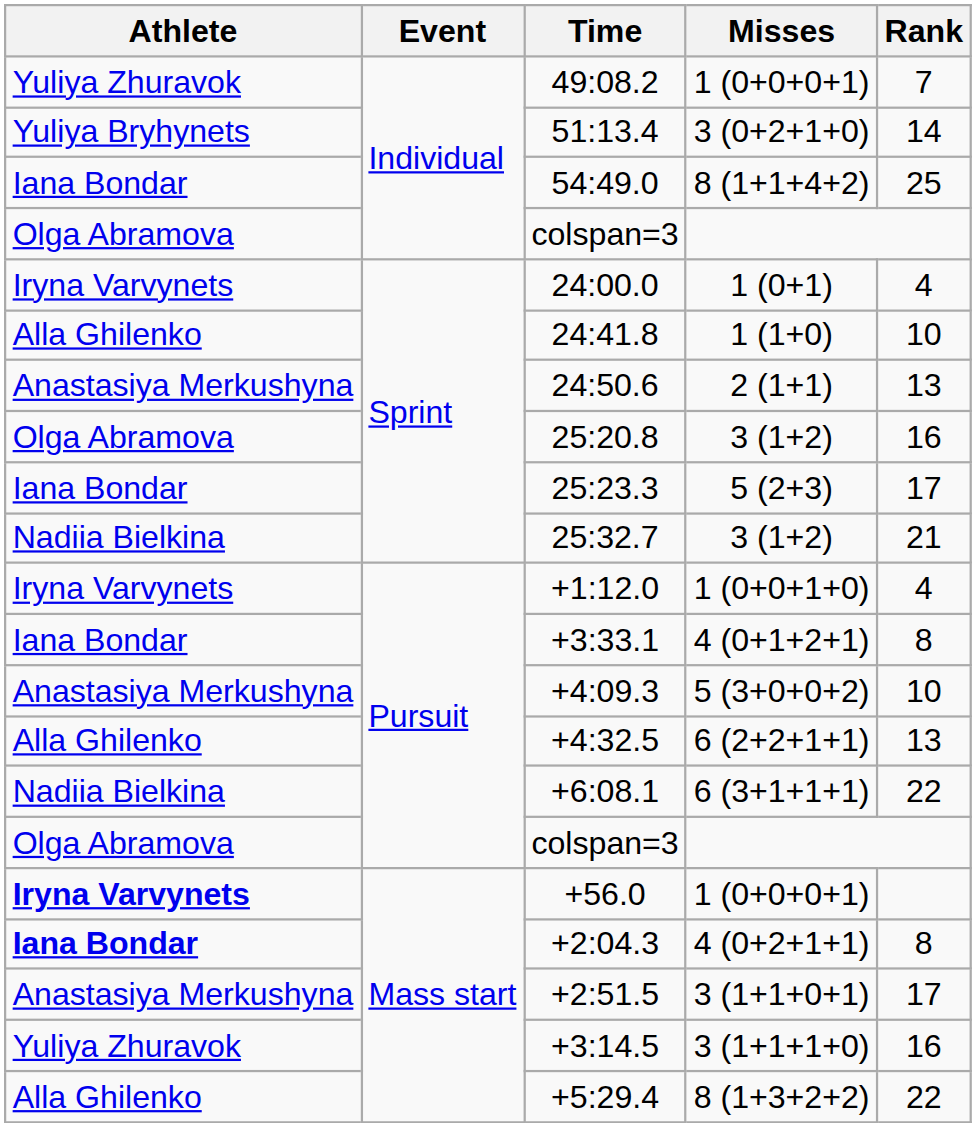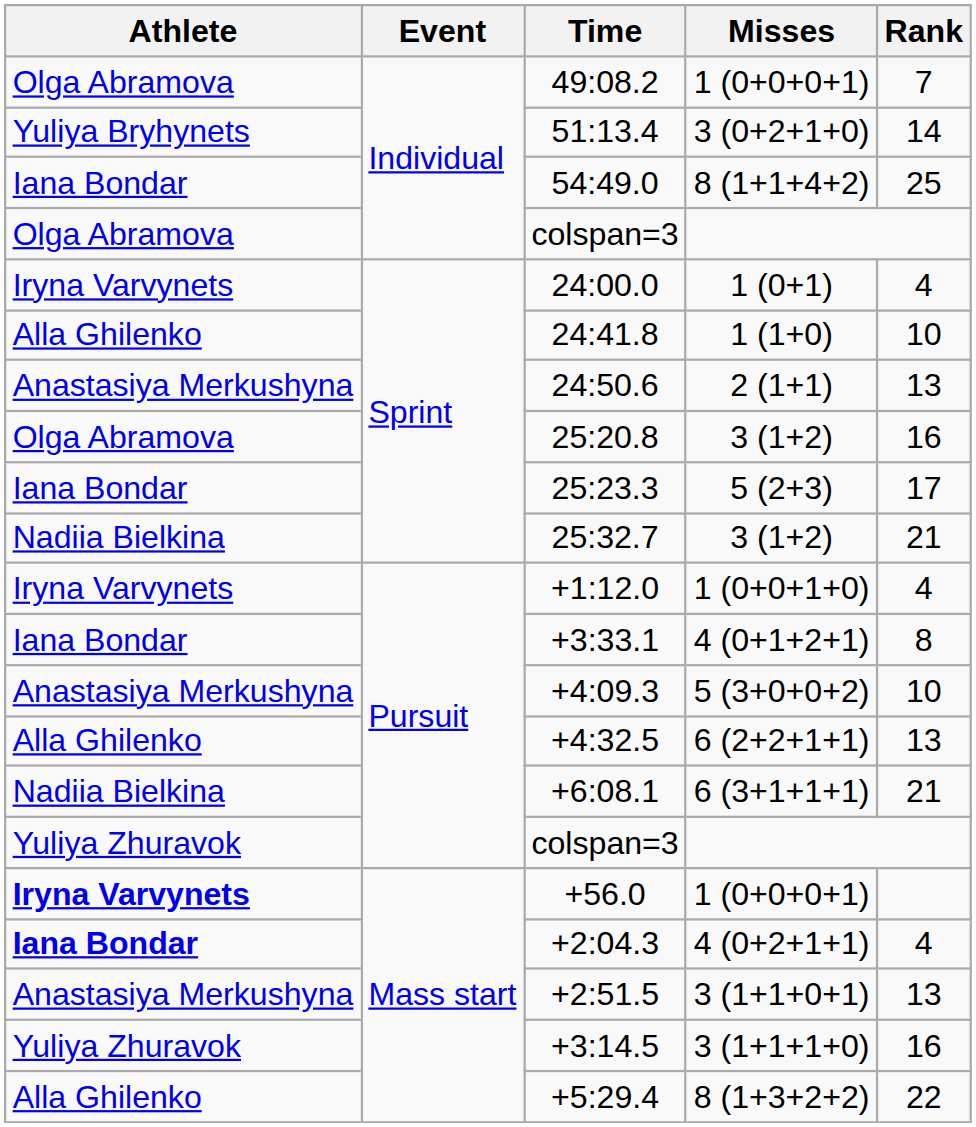(127, 82) Yuliya Zhuravok -> (123, 82) Olga Abramova
(924, 792) 22 -> (924, 792) 21
(123, 843) Olga Abramova -> (127, 843) Yuliya Zhuravok
(924, 944) 8 -> (924, 944) 4
(924, 995) 17 -> (924, 995) 13
